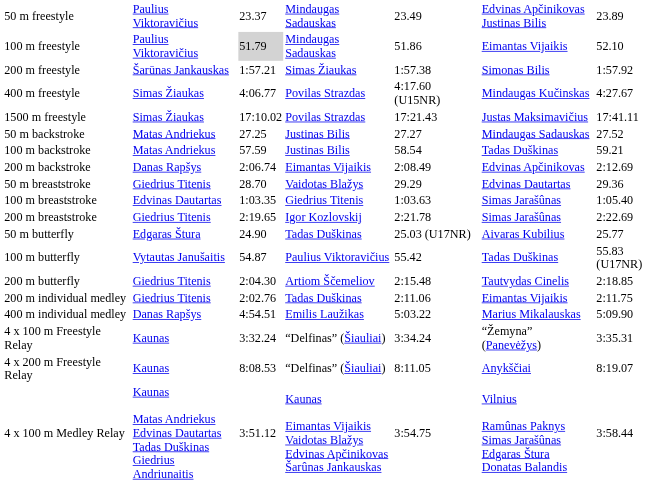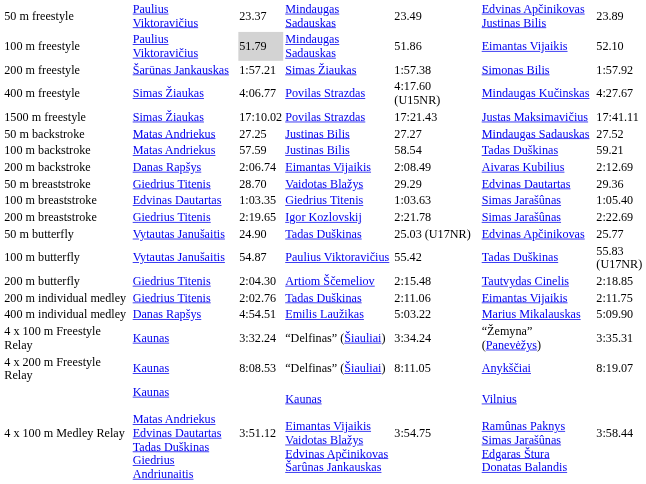(533, 167) Edvinas Apčinikovas -> (523, 167) Aivaras Kubilius
(167, 234) Edgaras Štura -> (179, 234) Vytautas Janušaitis
(523, 234) Aivaras Kubilius -> (533, 234) Edvinas Apčinikovas
